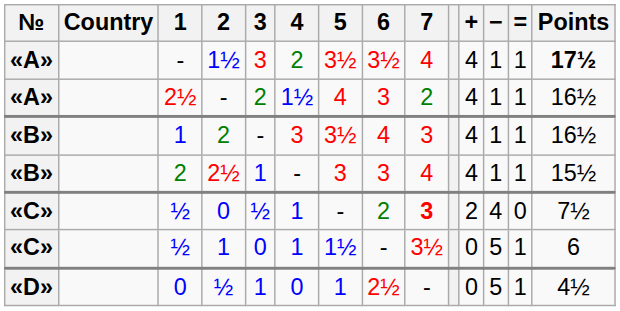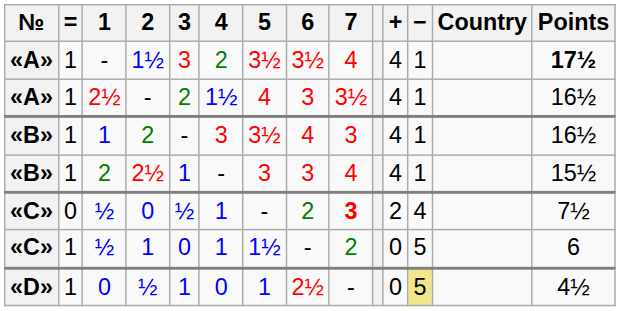columns swapped: (109, 23) <-> (520, 23)
(427, 97) 2 -> (351, 97) 3½
(427, 248) 3½ -> (351, 248) 2
(496, 286) no background -> (420, 286) khaki background
